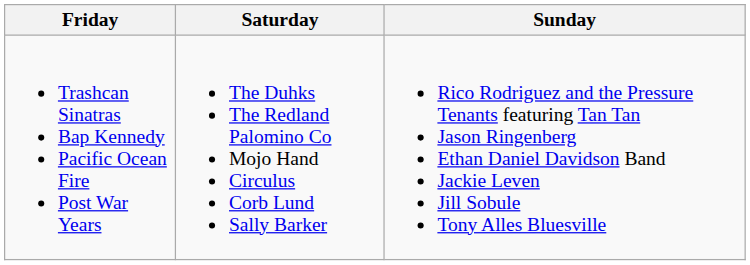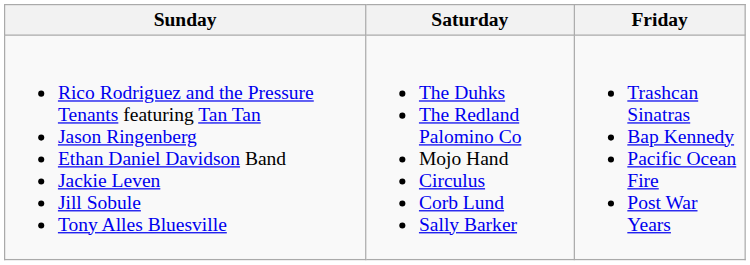columns swapped: (90, 19) <-> (565, 19)
